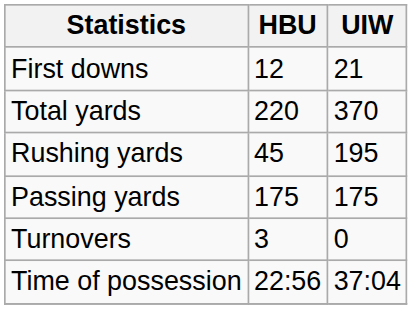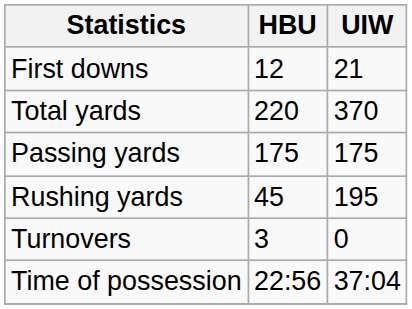rows swapped: (97, 153) <-> (95, 196)
